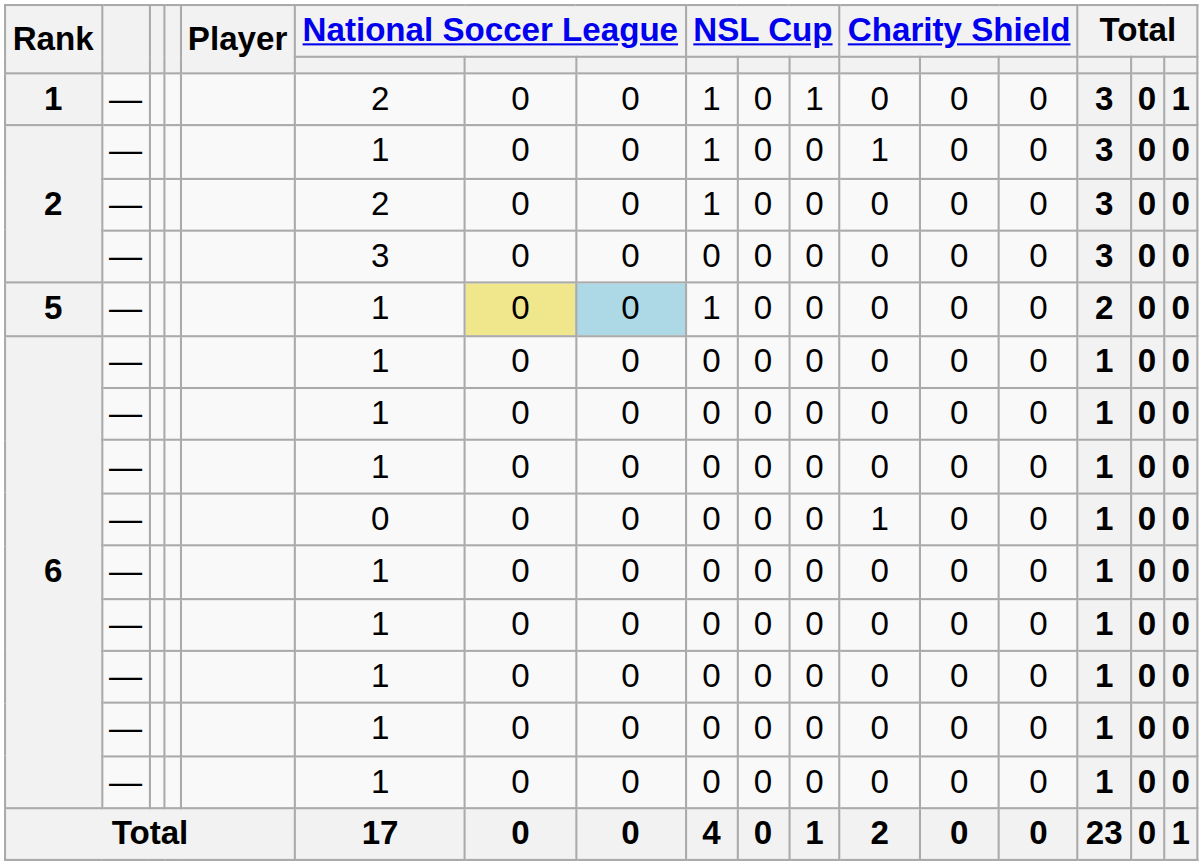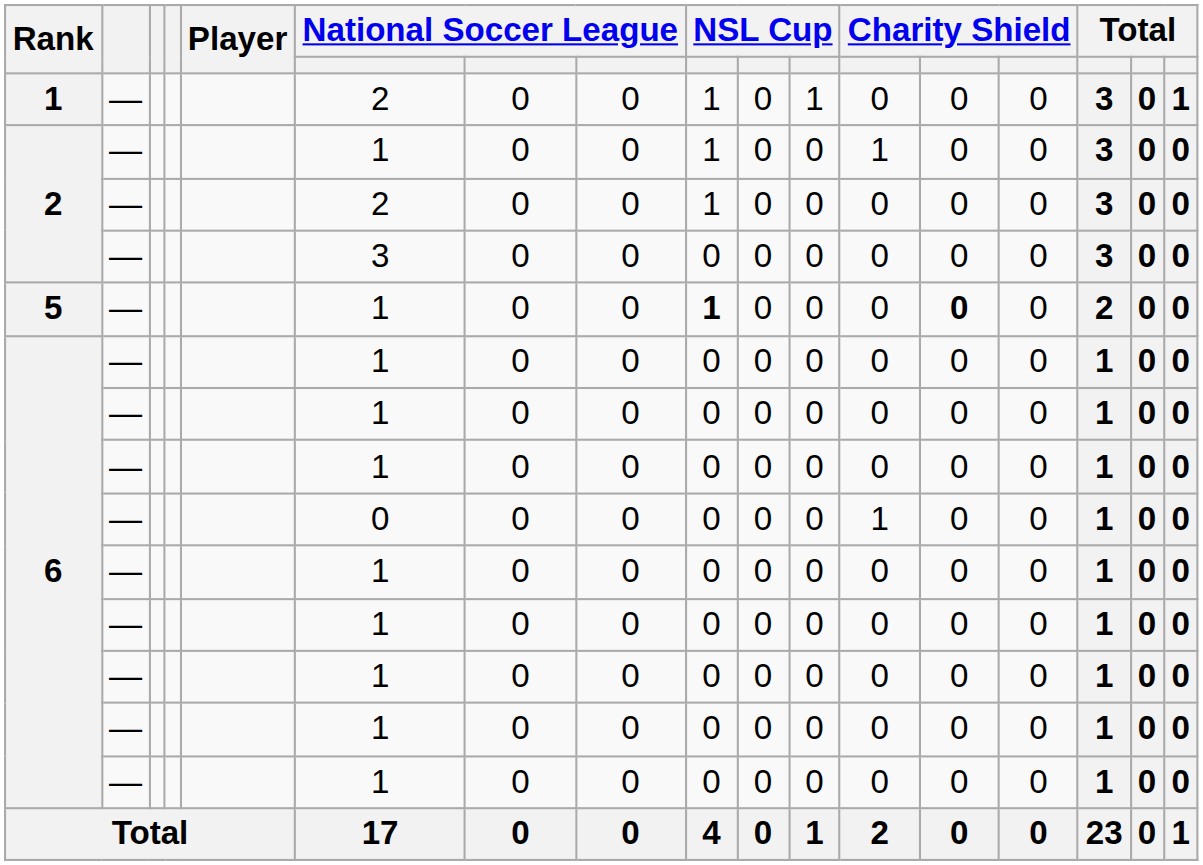(520, 308) khaki background -> (520, 308) no background
(631, 308) lightblue background -> (631, 308) no background
(711, 308) normal -> (711, 308) bold
(959, 308) normal -> (959, 308) bold
